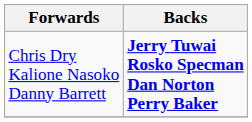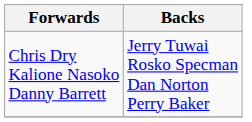(185, 74) bold -> (183, 74) normal
